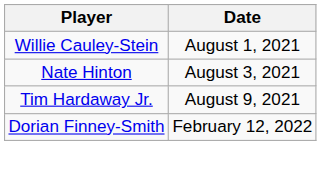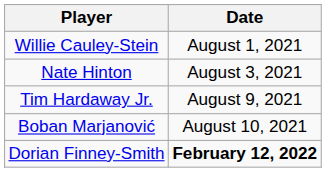+ row: (86, 126)
(242, 126) normal -> (245, 153) bold
